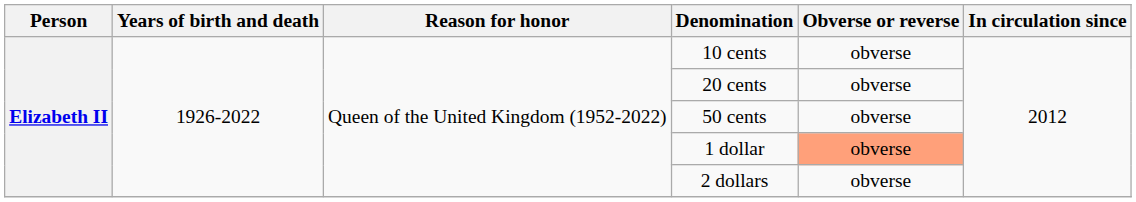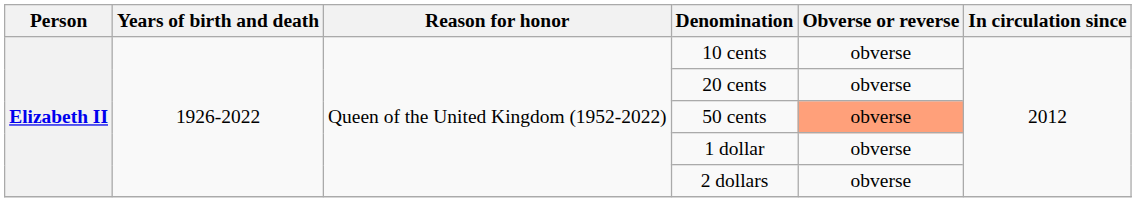(881, 116) no background -> (881, 116) lightsalmon background
(881, 149) lightsalmon background -> (881, 149) no background
